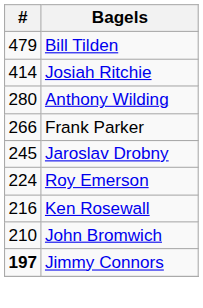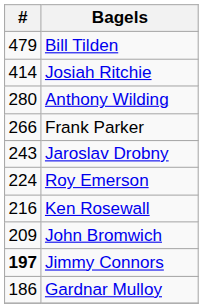(23, 153) 245 -> (23, 153) 243
(23, 235) 210 -> (23, 235) 209
+ row: (103, 289)
